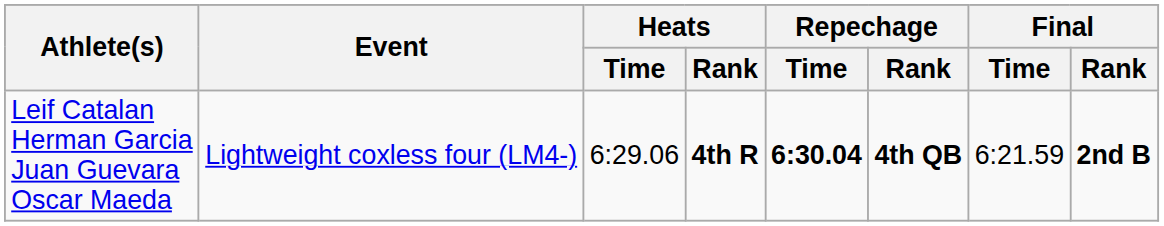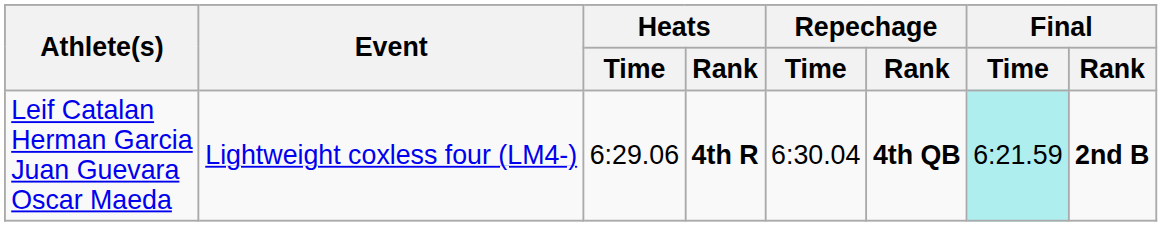(816, 156) bold -> (816, 156) normal
(1019, 156) no background -> (1018, 156) paleturquoise background
